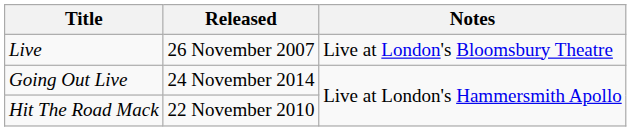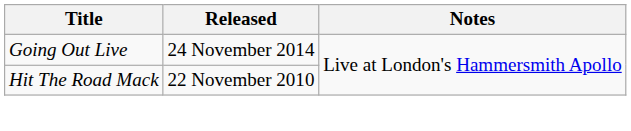- row: (25, 49)
